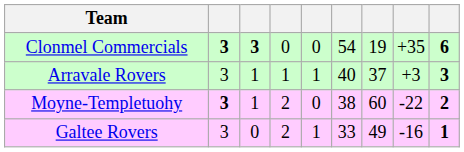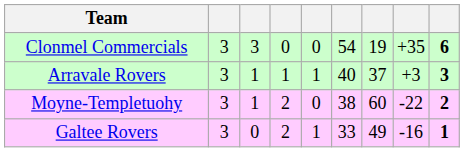(224, 47) bold -> (224, 47) normal
(255, 47) bold -> (255, 47) normal
(224, 103) bold -> (224, 103) normal
